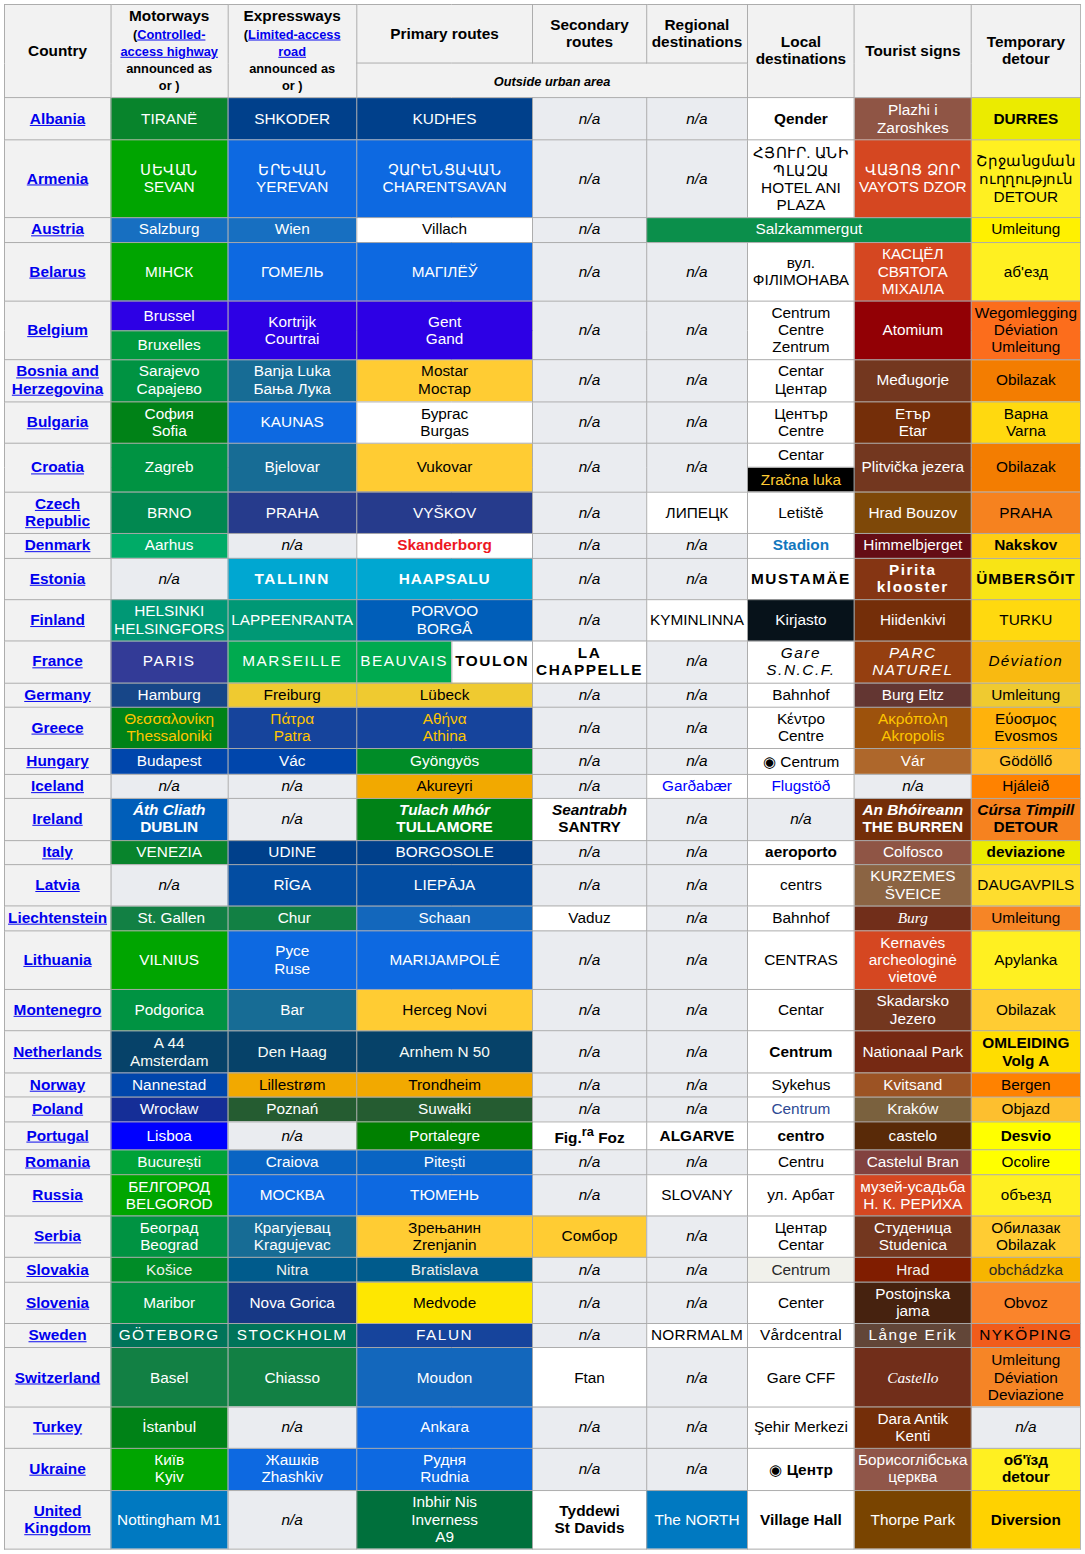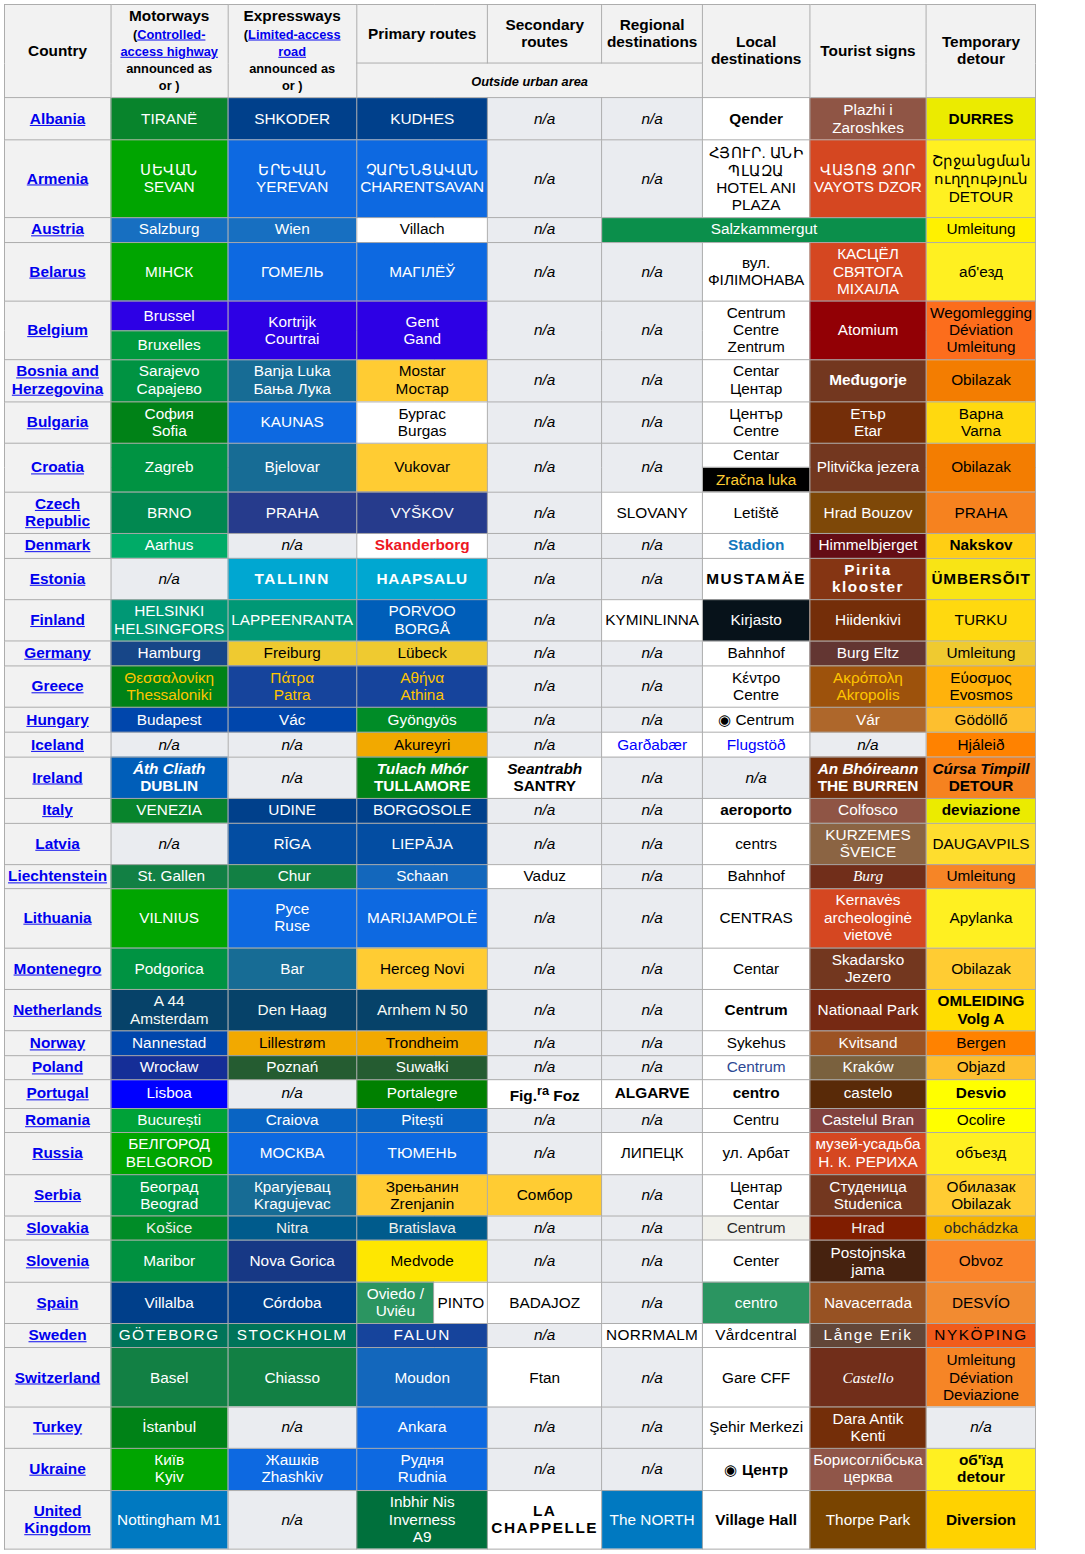(913, 380) normal -> (868, 380) bold
(697, 512) ЛИПЕЦК -> (652, 512) SLOVANY
- row: (58, 662)
(697, 1195) SLOVANY -> (652, 1153) ЛИПЕЦК
+ row: (58, 1302)
(590, 1519) Tyddewi St Davids -> (545, 1519) LA CHAPPELLE
